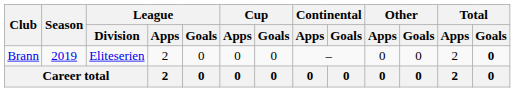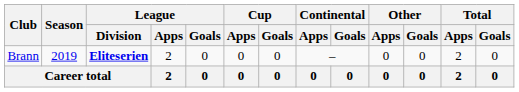(117, 55) normal -> (119, 55) bold
(491, 55) bold -> (495, 55) normal
